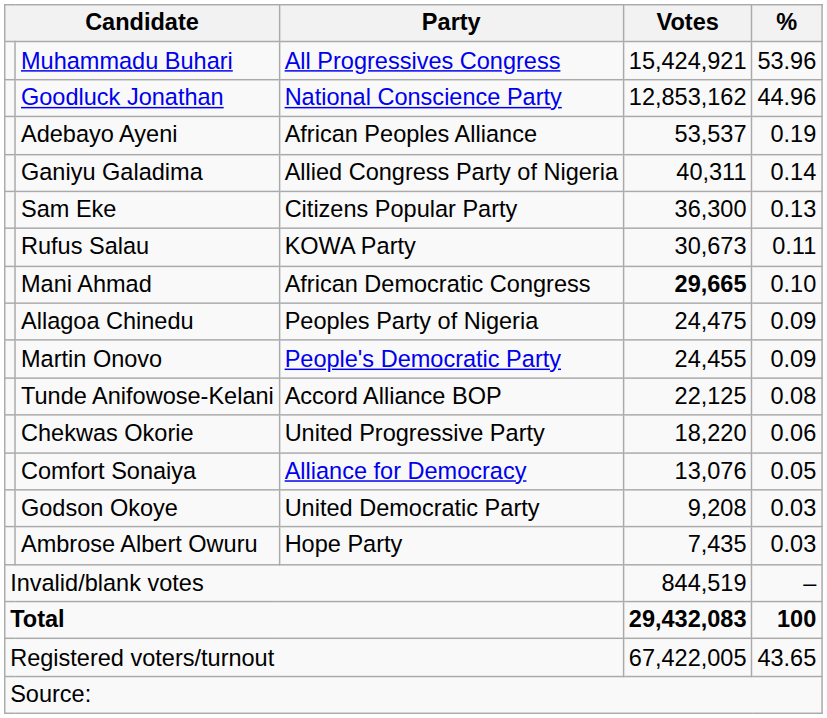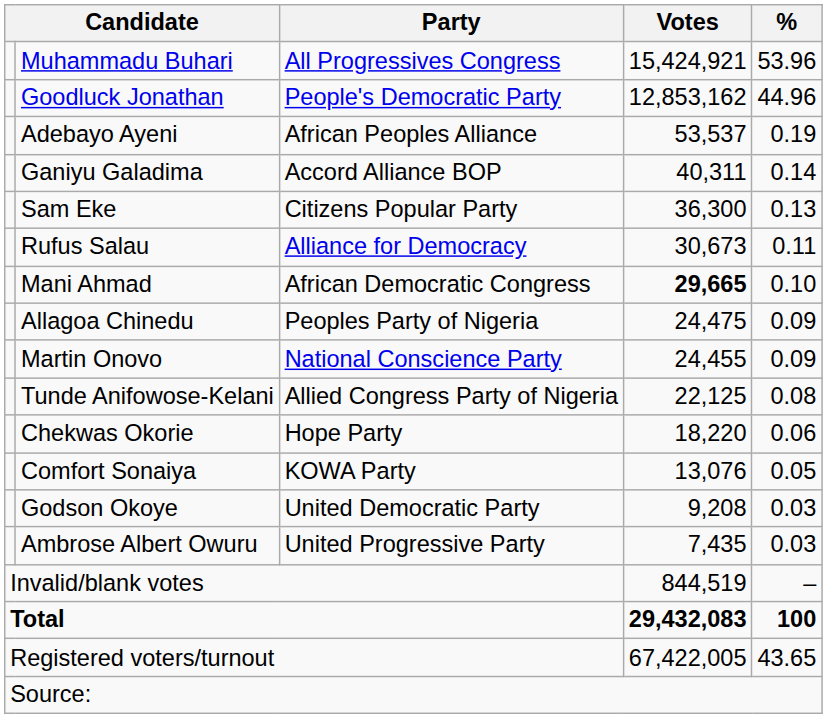(423, 97) National Conscience Party -> (423, 97) People's Democratic Party
(451, 172) Allied Congress Party of Nigeria -> (393, 172) Accord Alliance BOP
(350, 246) KOWA Party -> (406, 246) Alliance for Democracy
(423, 358) People's Democratic Party -> (423, 358) National Conscience Party
(393, 396) Accord Alliance BOP -> (451, 396) Allied Congress Party of Nigeria
(415, 433) United Progressive Party -> (343, 433) Hope Party
(406, 470) Alliance for Democracy -> (350, 470) KOWA Party
(343, 545) Hope Party -> (415, 545) United Progressive Party
